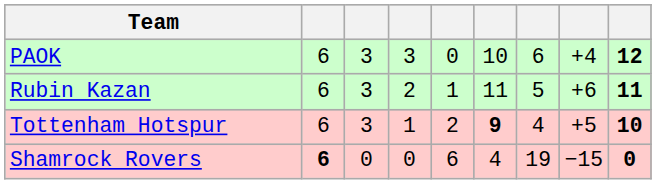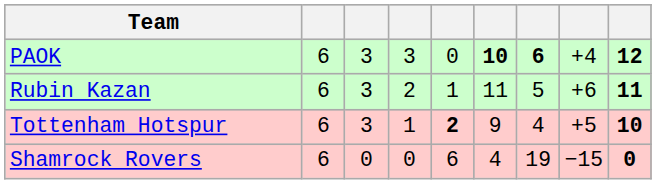(495, 57) normal -> (495, 57) bold
(538, 57) normal -> (538, 57) bold
(452, 126) normal -> (452, 126) bold
(495, 126) bold -> (495, 126) normal
(323, 161) bold -> (323, 161) normal
